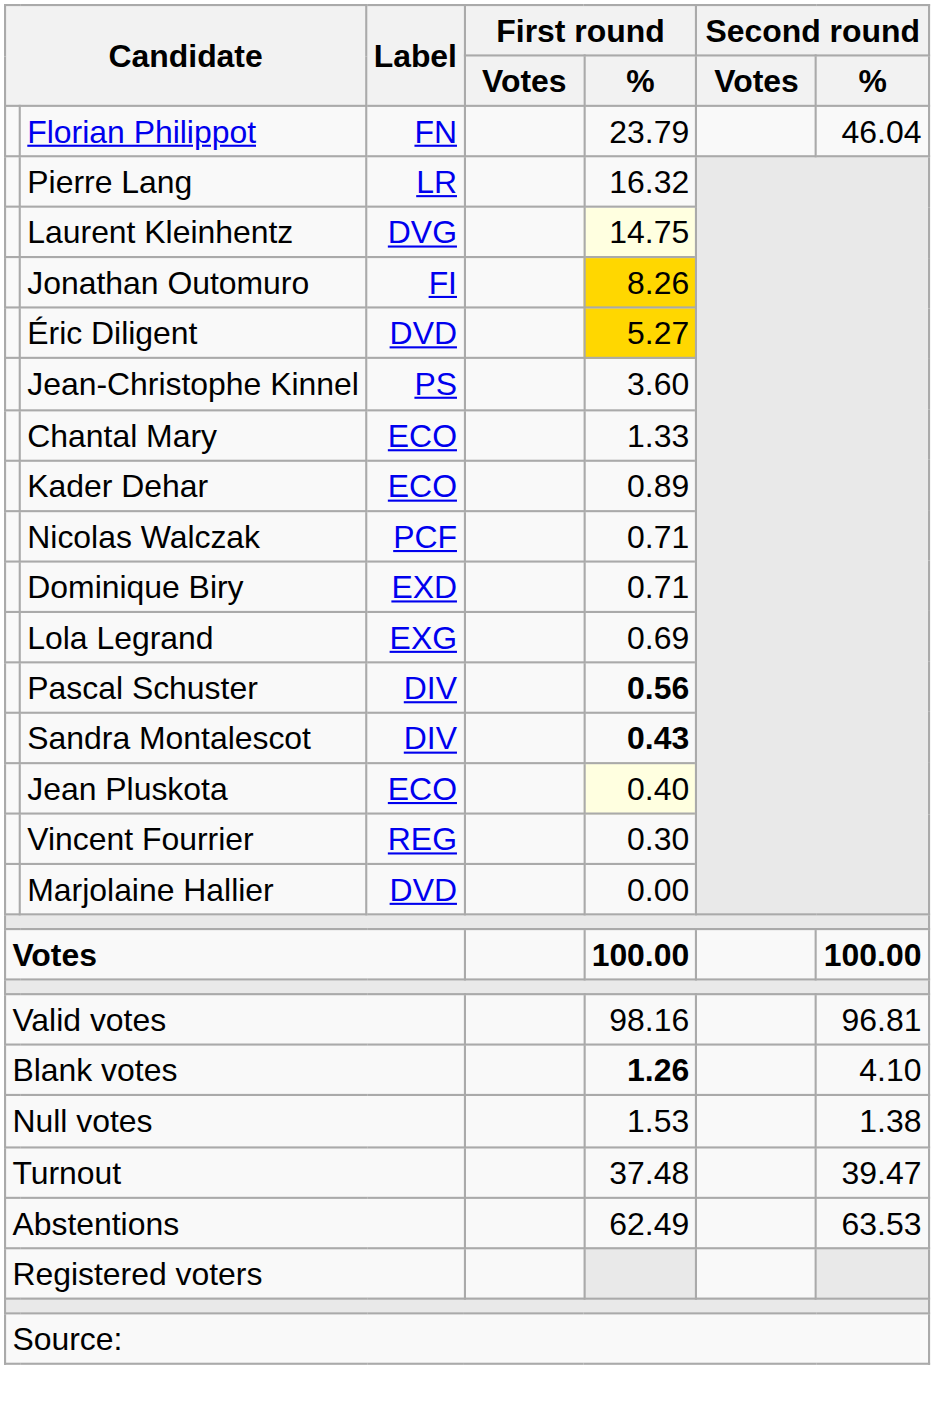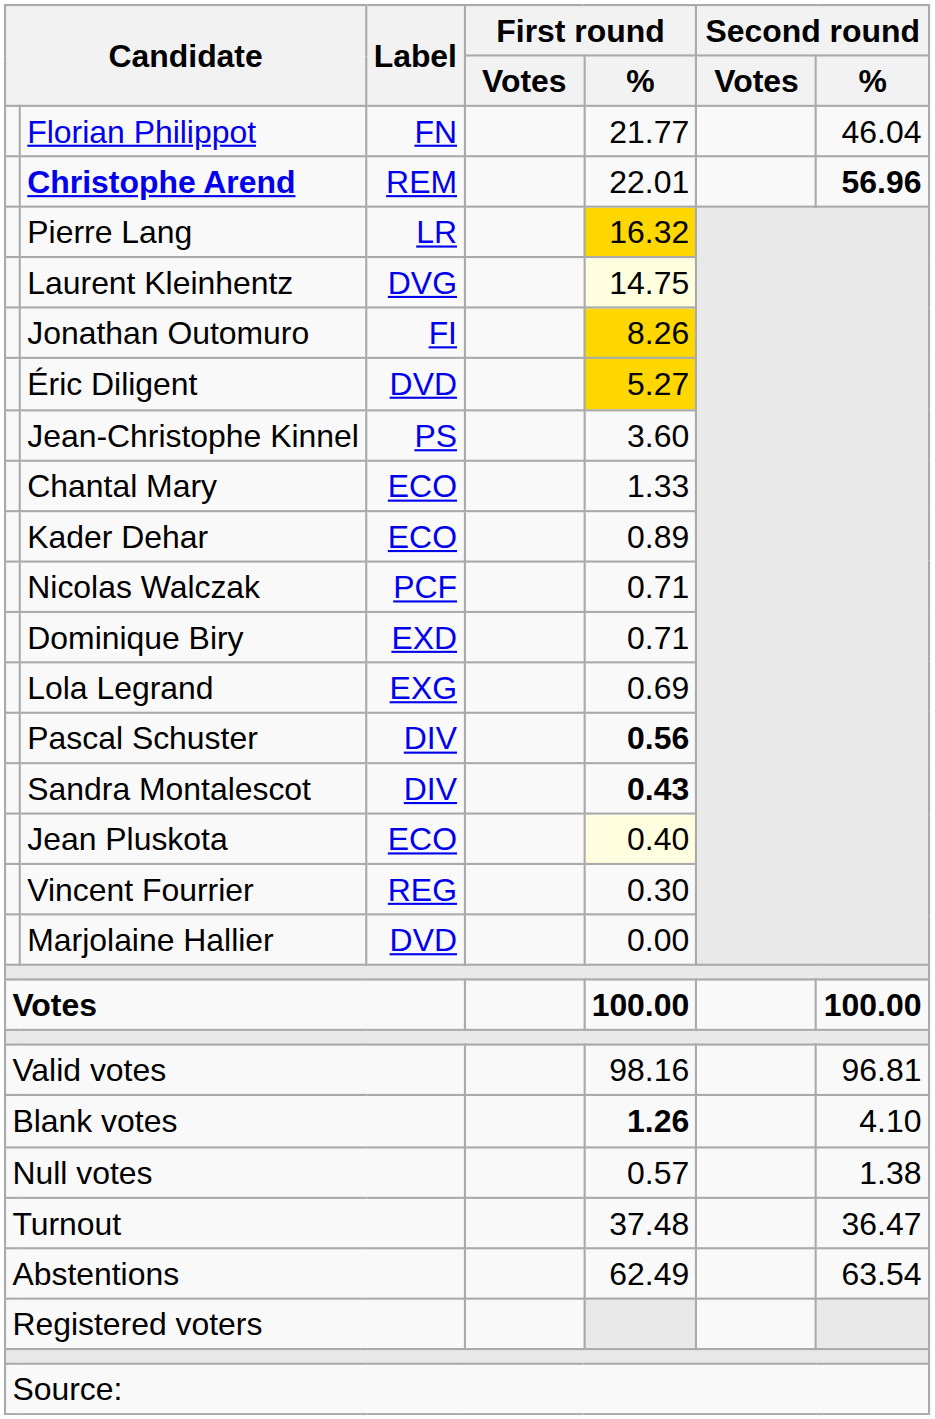(649, 132) 23.79 -> (649, 132) 21.77
+ row: (161, 182)
(649, 182) no background -> (649, 233) gold background
(658, 1121) 1.53 -> (658, 1172) 0.57
(881, 1172) 39.47 -> (881, 1222) 36.47
(881, 1222) 63.53 -> (881, 1273) 63.54
